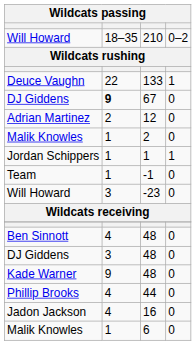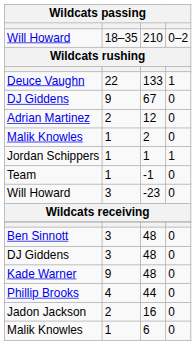(108, 99) bold -> (108, 99) normal
(108, 236) 4 -> (108, 236) 3
(108, 311) 4 -> (108, 311) 2
